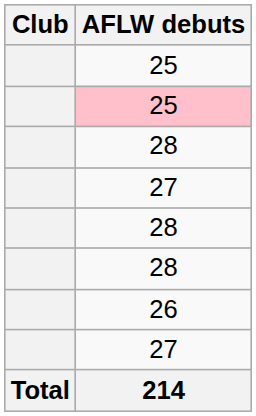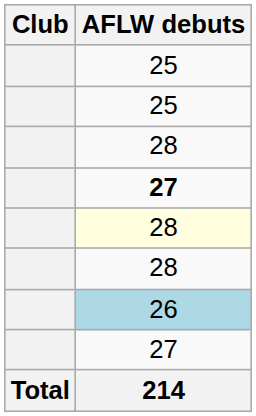(164, 106) pink background -> (164, 106) no background
(164, 187) normal -> (164, 187) bold
(164, 227) no background -> (164, 227) lightyellow background
(164, 308) no background -> (164, 308) lightblue background
